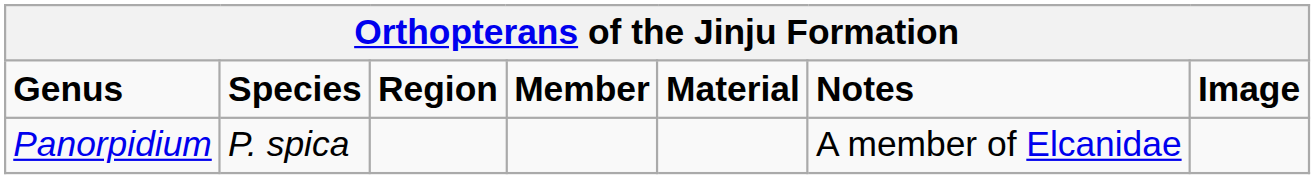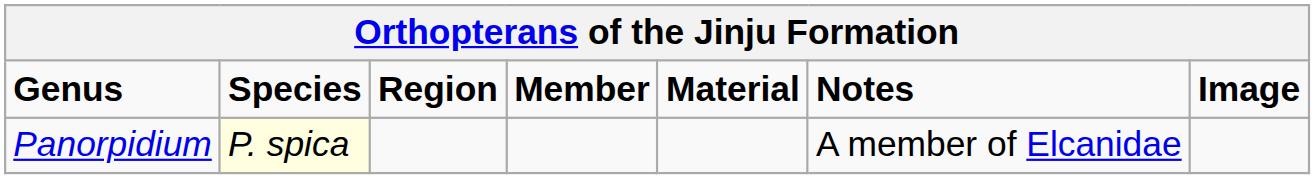(289, 144) no background -> (289, 144) lightyellow background
